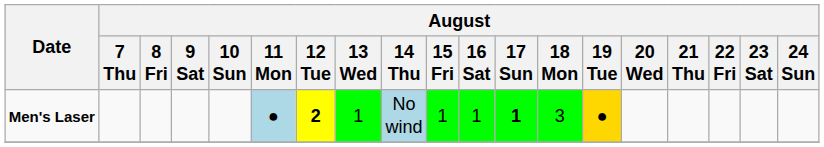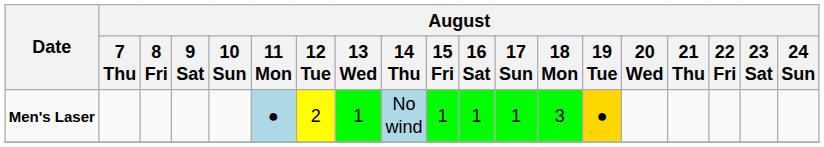(316, 116) bold -> (316, 116) normal
(516, 116) bold -> (516, 116) normal
